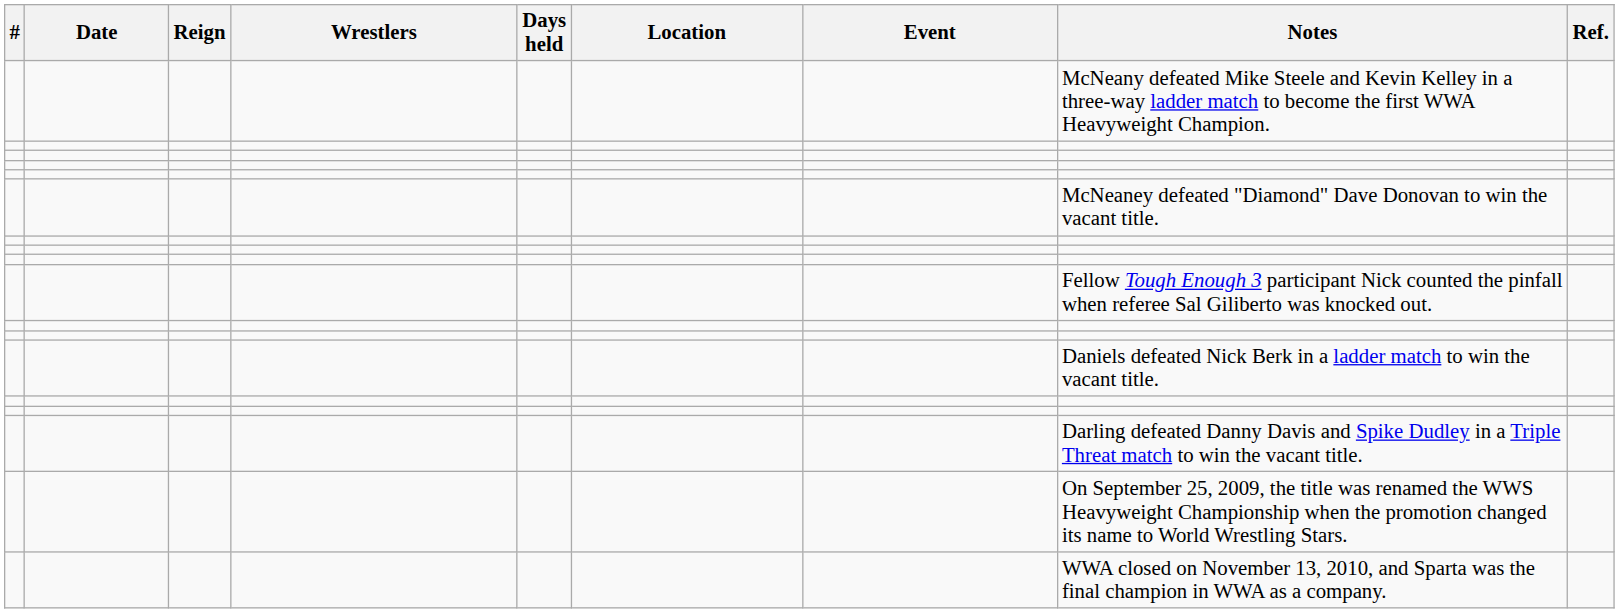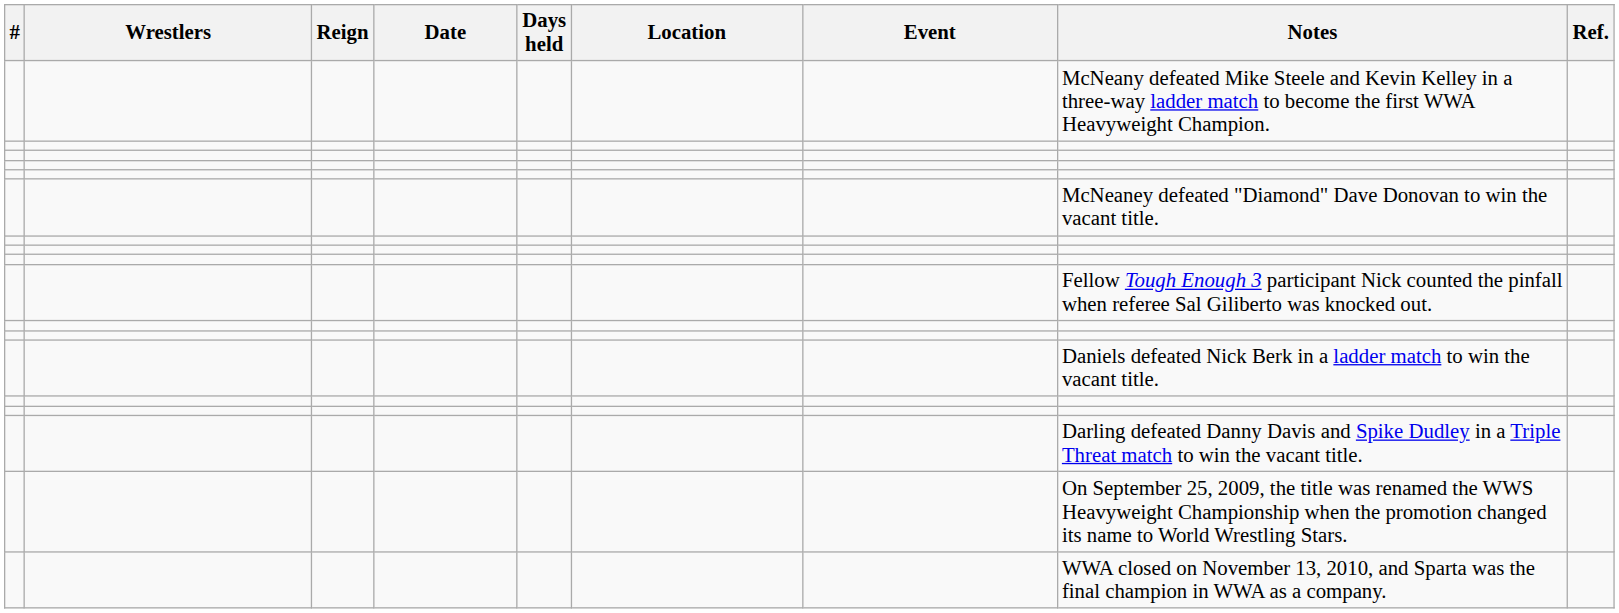columns swapped: (374, 32) <-> (97, 32)
